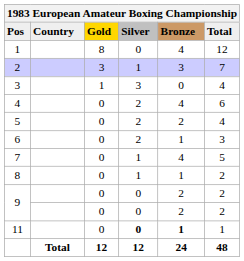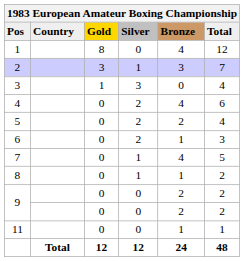(138, 229) bold -> (138, 229) normal
(181, 229) bold -> (181, 229) normal
